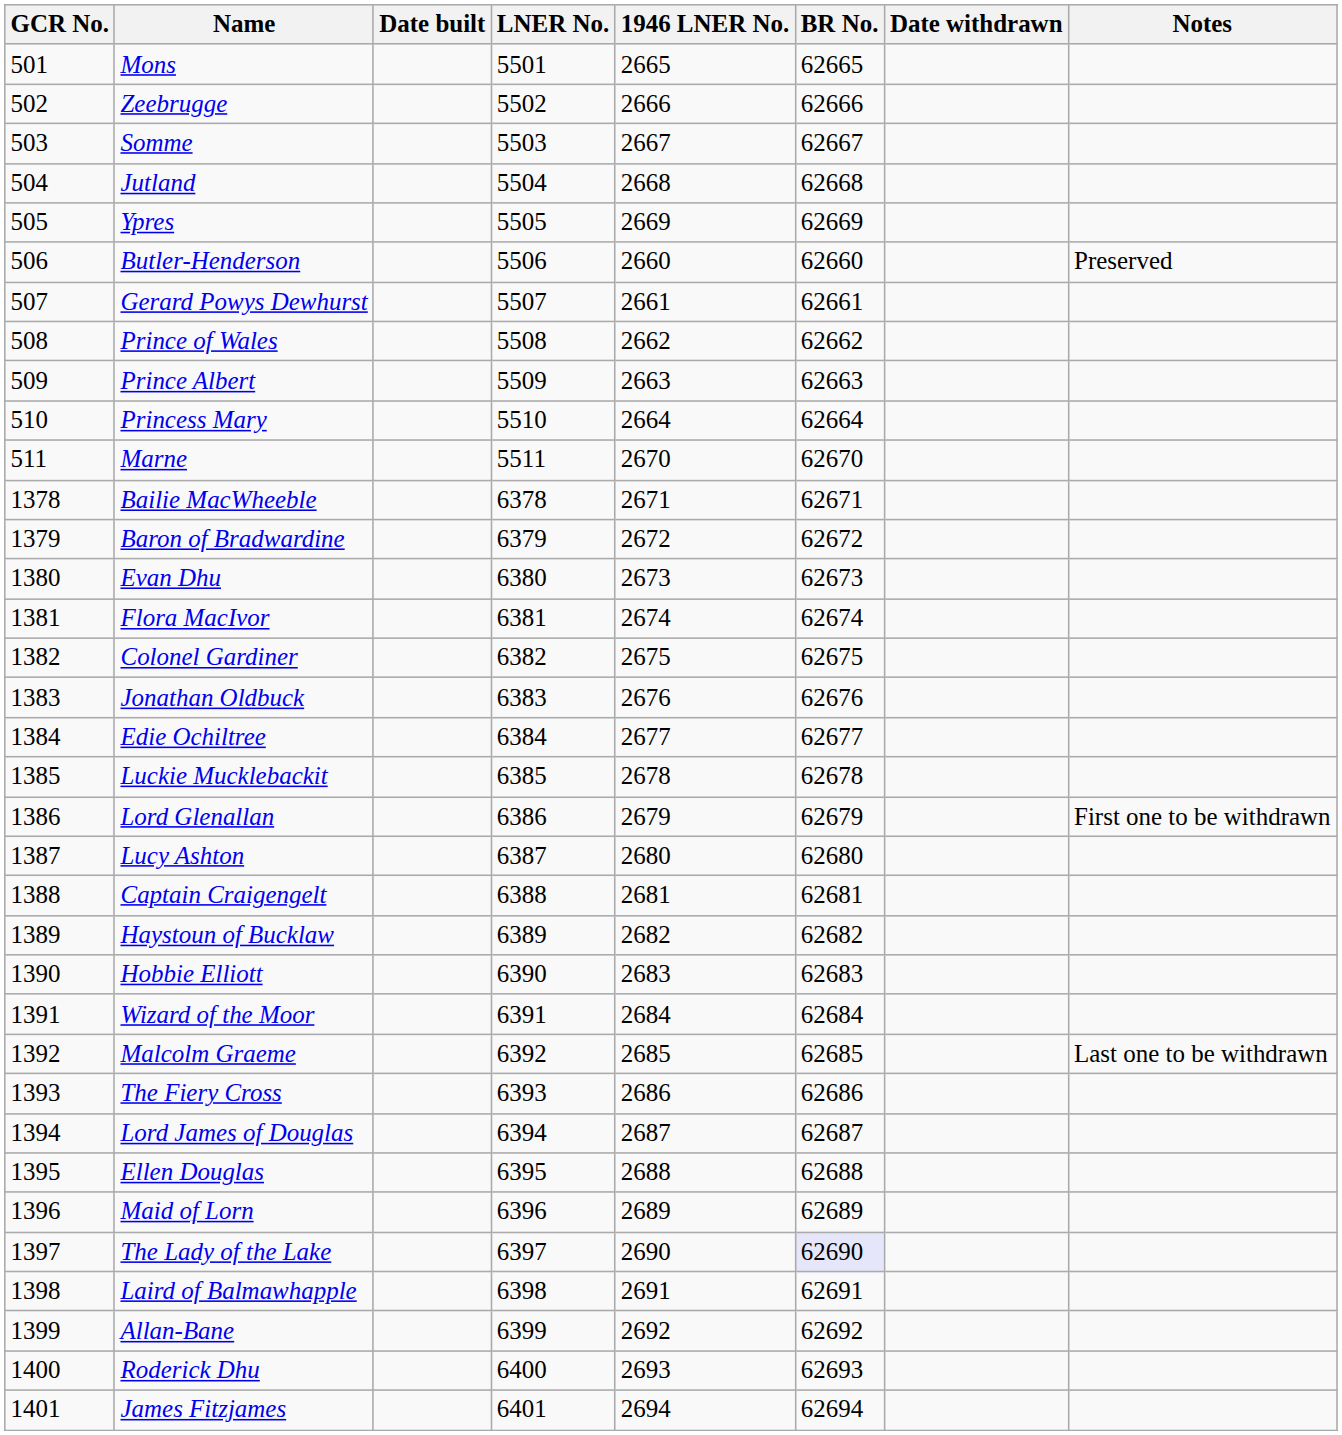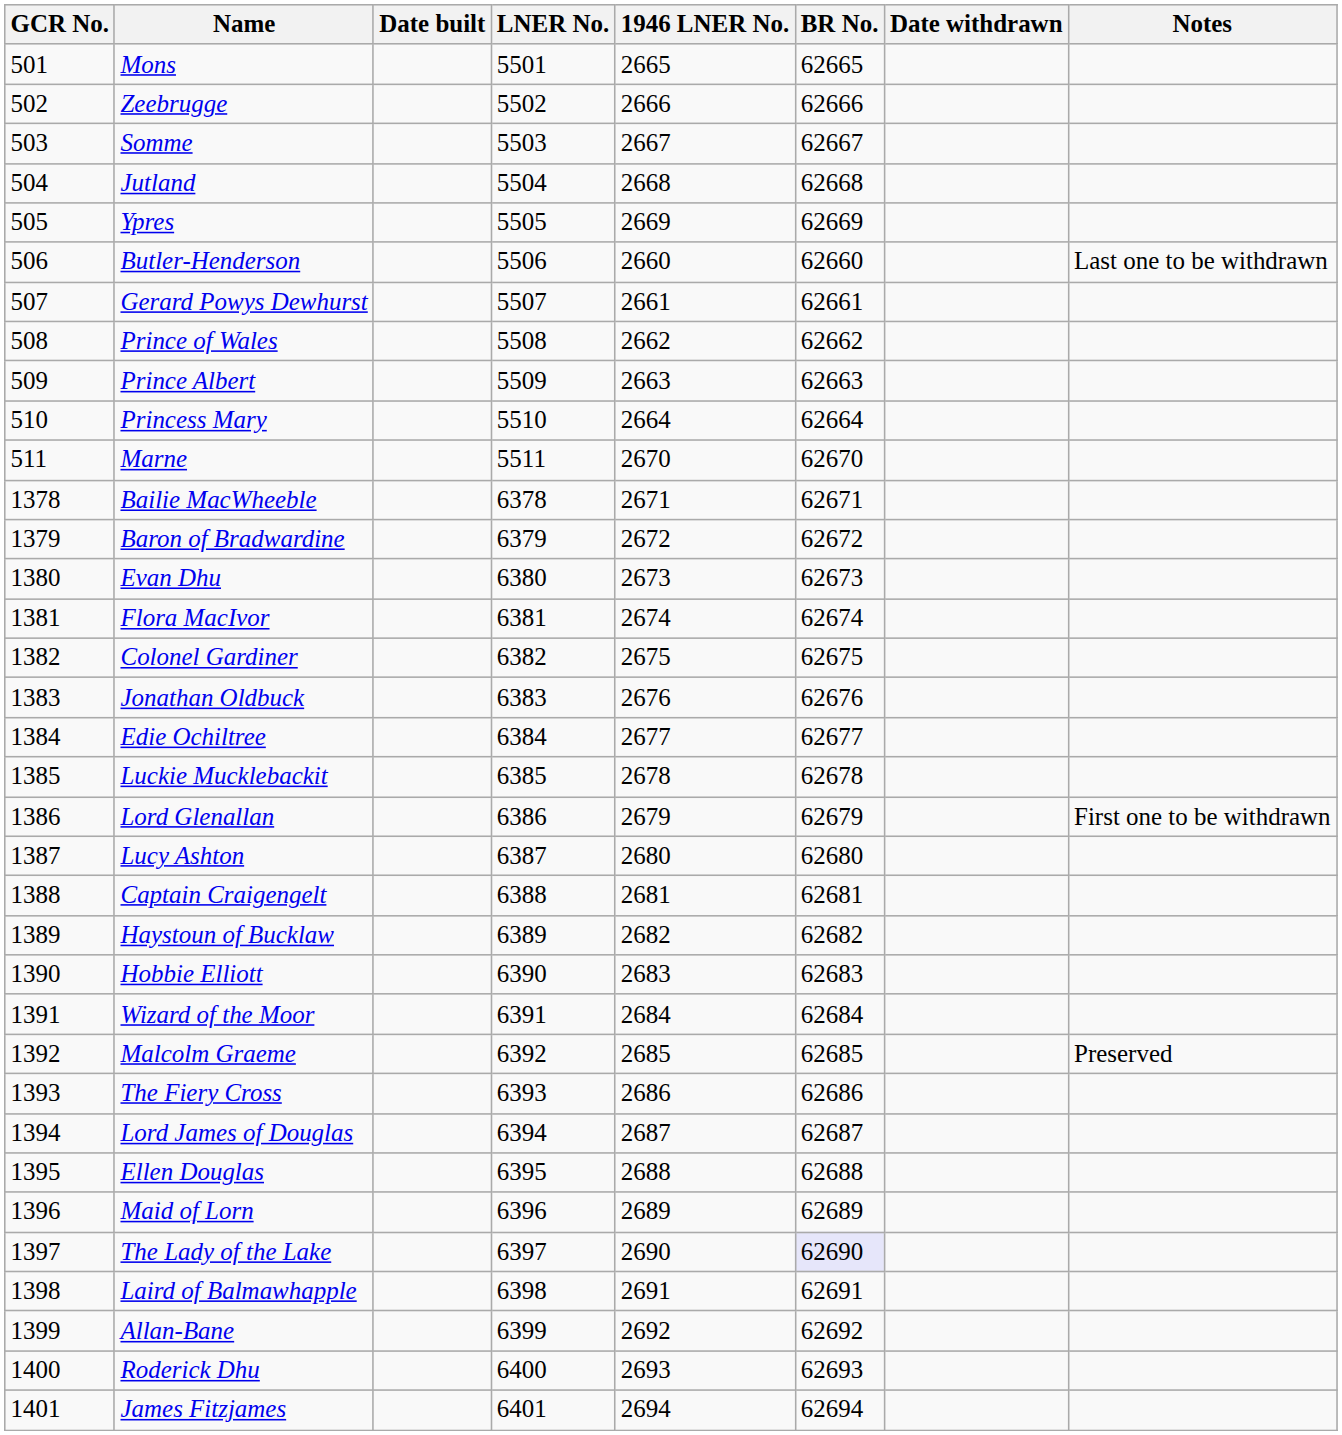(1123, 261) Preserved -> (1201, 261) Last one to be withdrawn
(1201, 1053) Last one to be withdrawn -> (1123, 1053) Preserved
